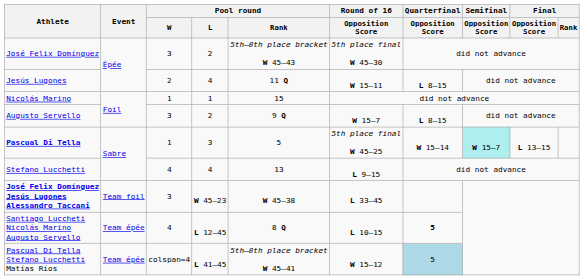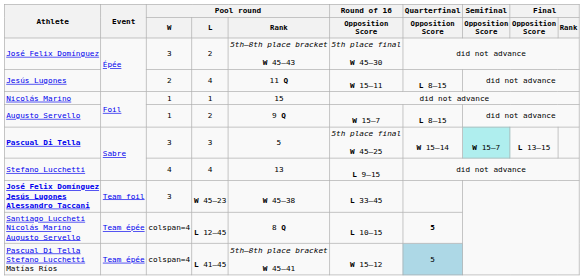(169, 115) 3 -> (169, 115) 1
(169, 142) 1 -> (169, 142) 3
(169, 227) 4 -> (169, 227) colspan=4
